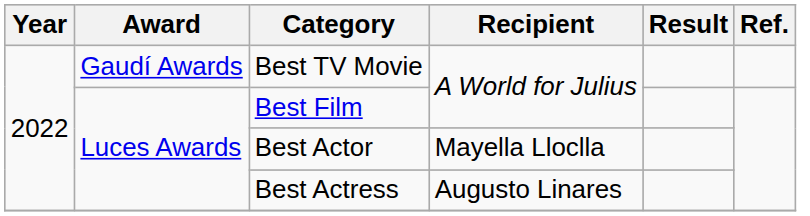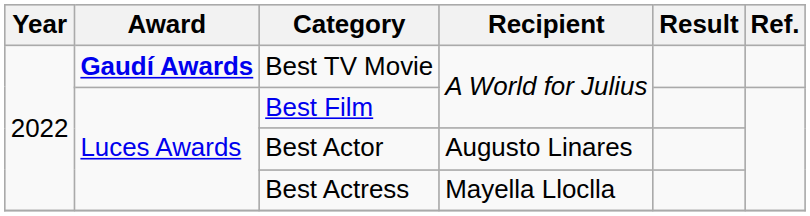(162, 66) normal -> (167, 66) bold
(520, 148) Mayella Lloclla -> (539, 148) Augusto Linares
(528, 189) Augusto Linares -> (530, 189) Mayella Lloclla
